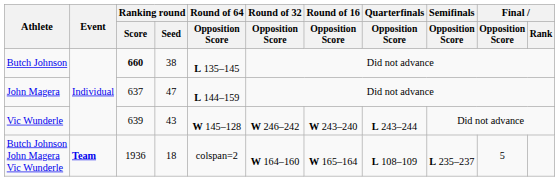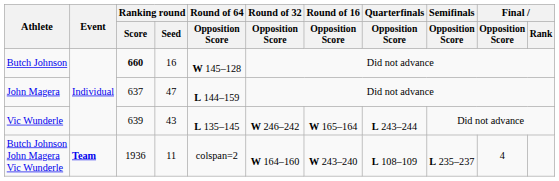(171, 63) 38 -> (171, 63) 16
(217, 69) L 135–145 -> (217, 69) W 145–128
(217, 127) W 145–128 -> (217, 127) L 135–145
(333, 127) W 243–240 -> (333, 127) W 165–164
(171, 156) 18 -> (171, 156) 11
(333, 162) W 165–164 -> (333, 162) W 243–240
(502, 156) 5 -> (502, 156) 4
